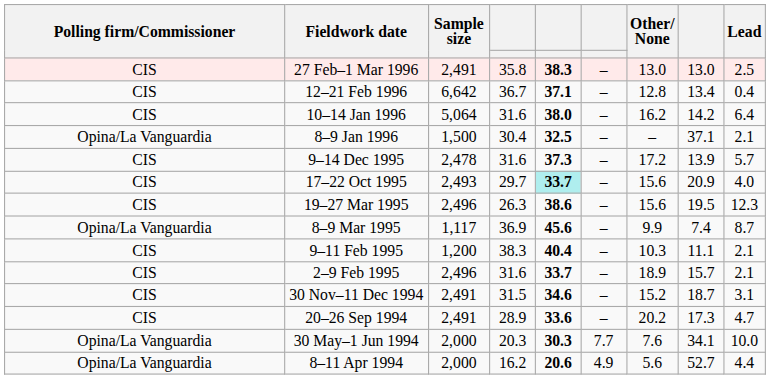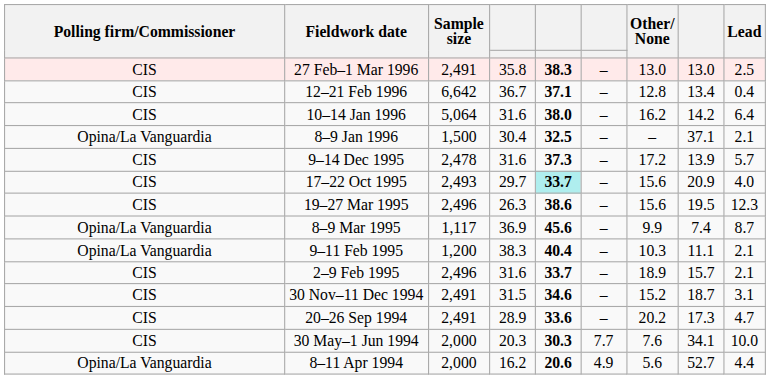(144, 250) CIS -> (144, 250) Opina/La Vanguardia
(144, 341) Opina/La Vanguardia -> (144, 341) CIS
